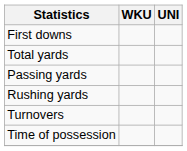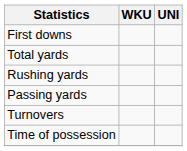rows swapped: (48, 95) <-> (47, 75)
